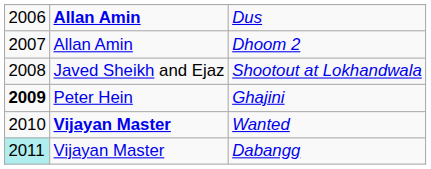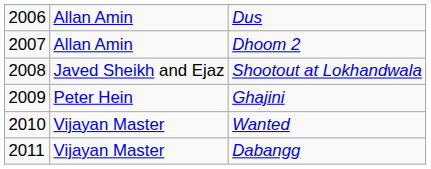(97, 17) bold -> (93, 17) normal
(27, 97) bold -> (27, 97) normal
(112, 124) bold -> (109, 124) normal
(26, 151) paleturquoise background -> (26, 151) no background
